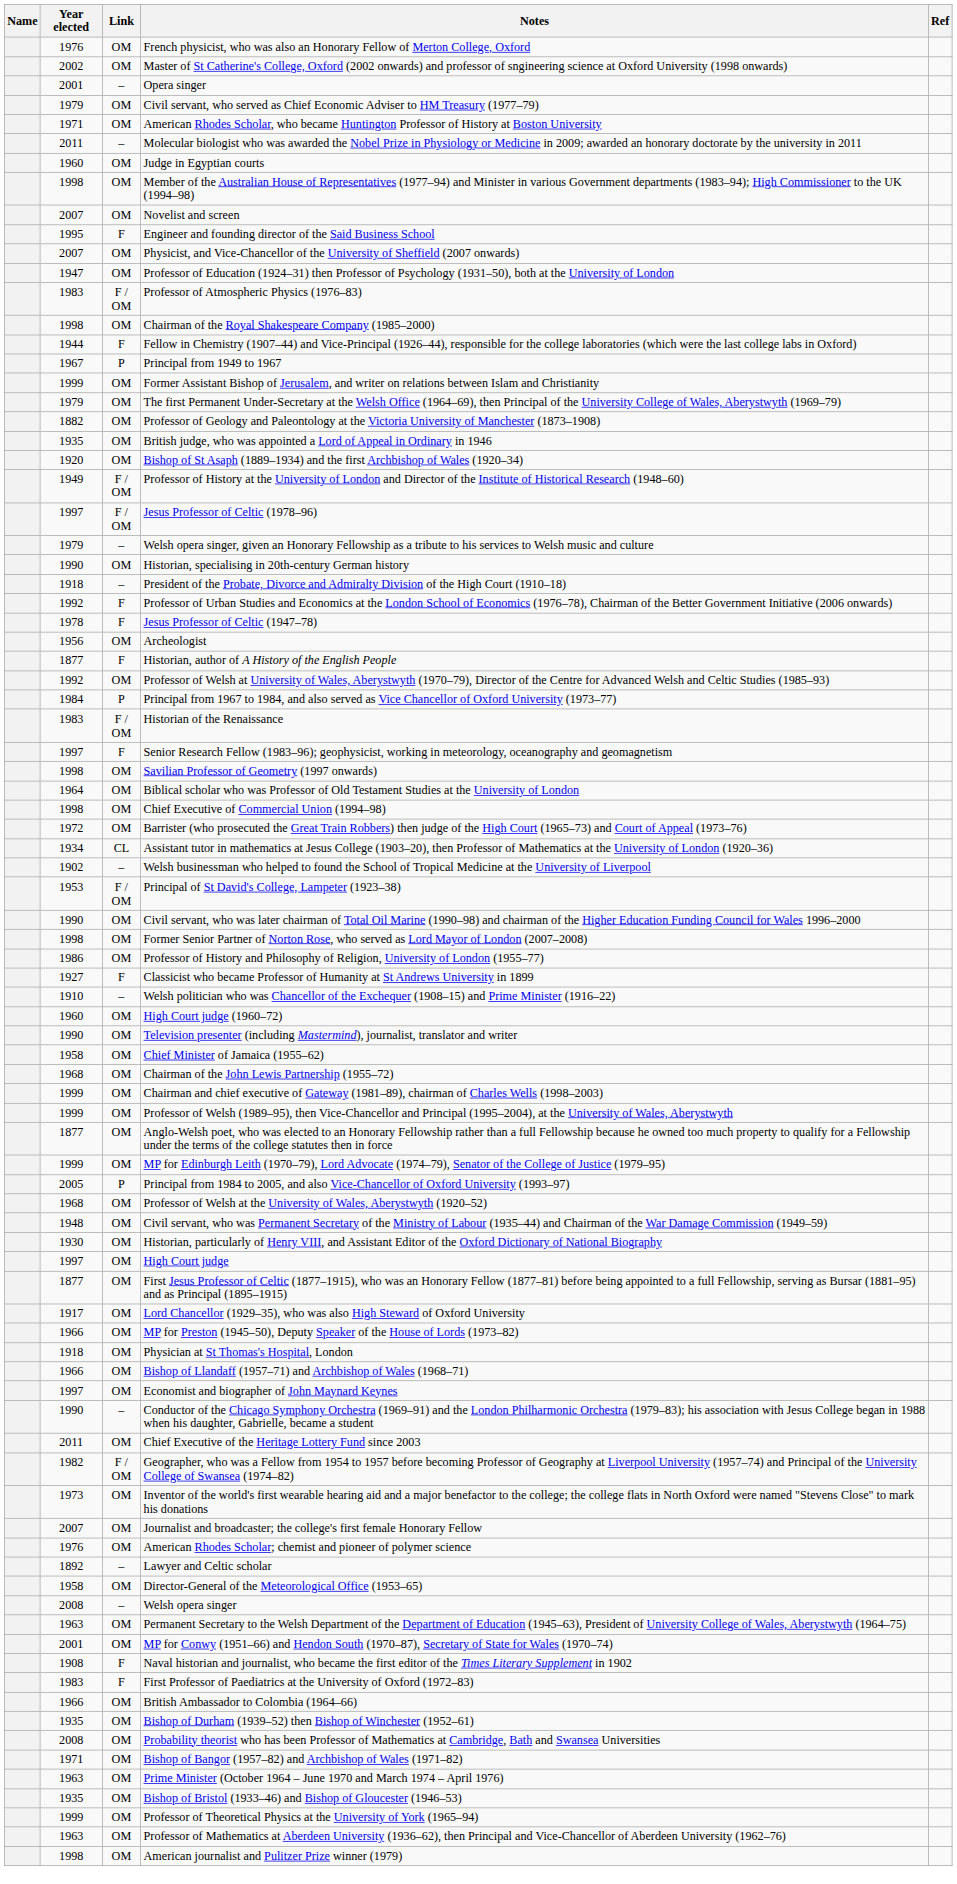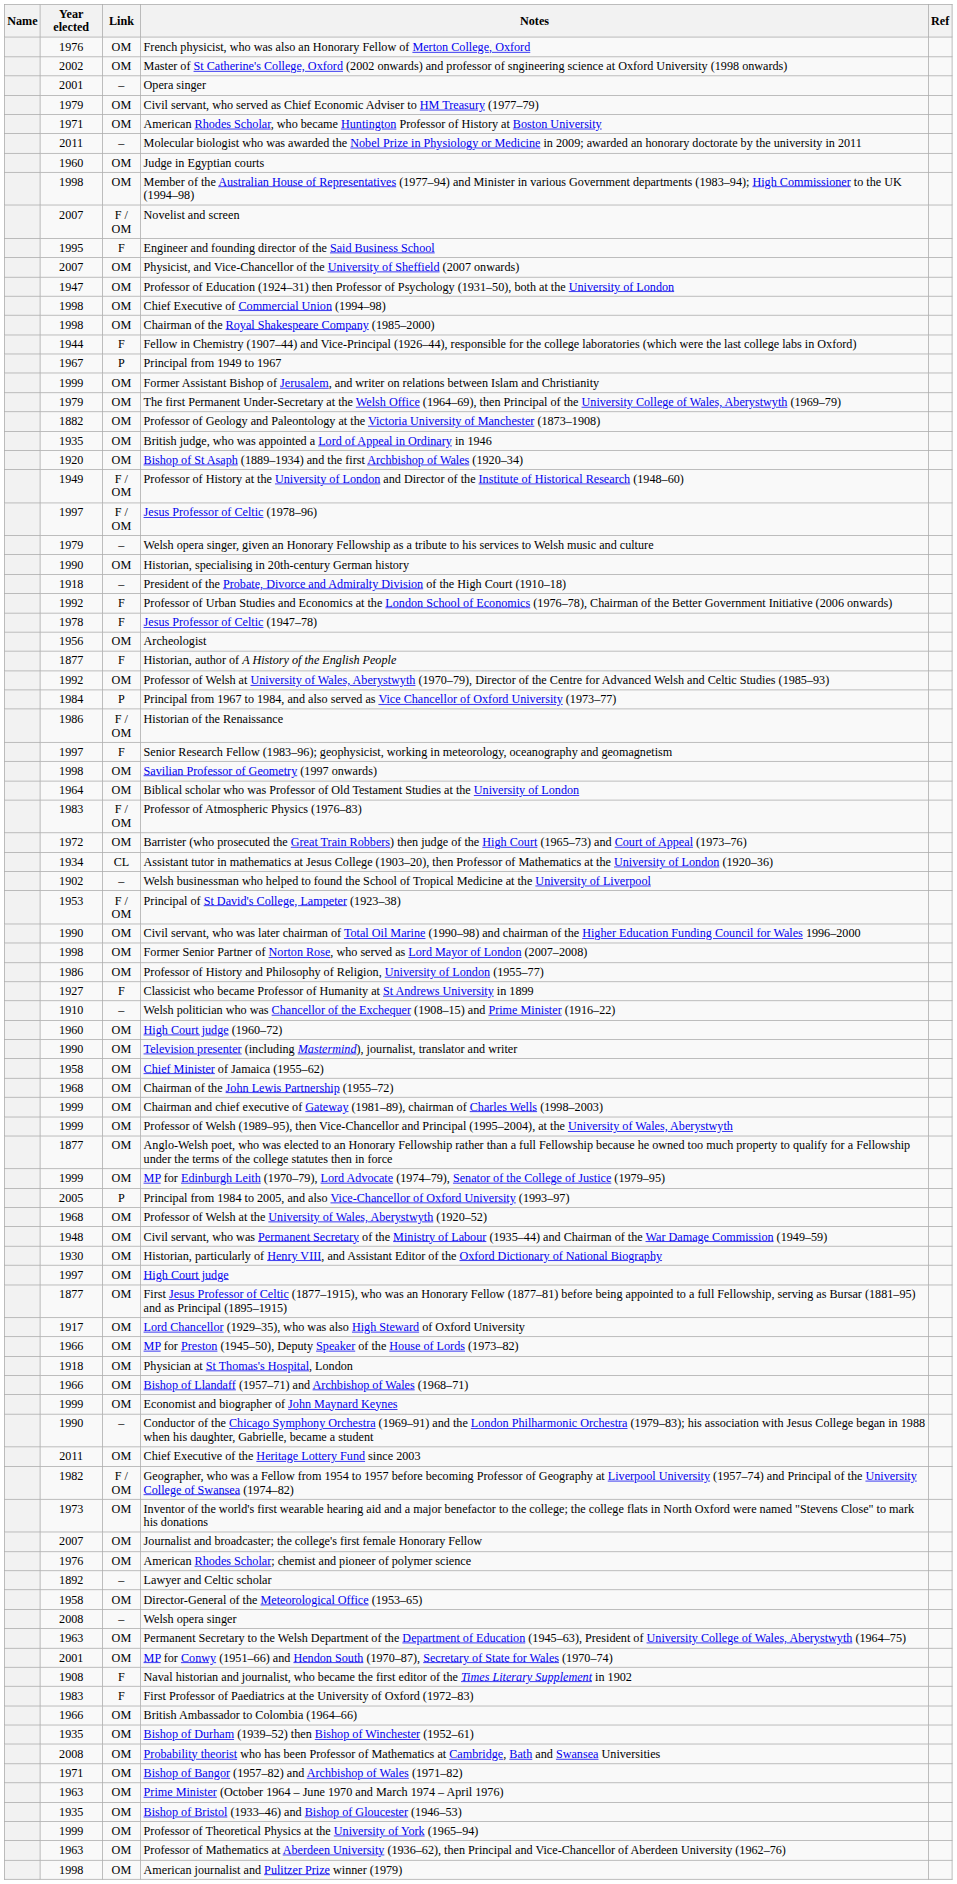(121, 215) OM -> (121, 221) F / OM
rows swapped: (265, 809) <-> (253, 292)
(71, 718) 1983 -> (71, 718) 1986
(71, 1390) 1997 -> (71, 1404) 1999
